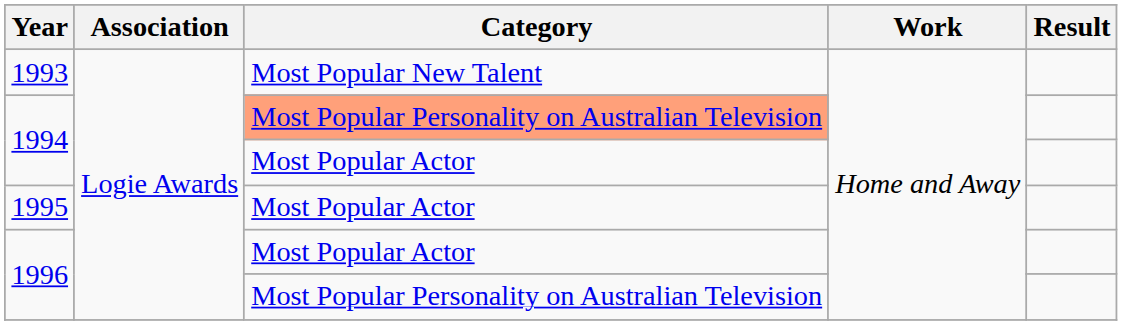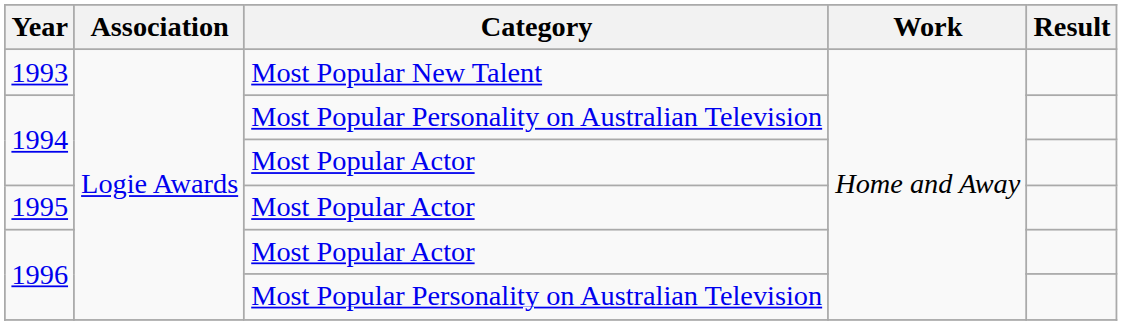(537, 116) lightsalmon background -> (537, 116) no background
